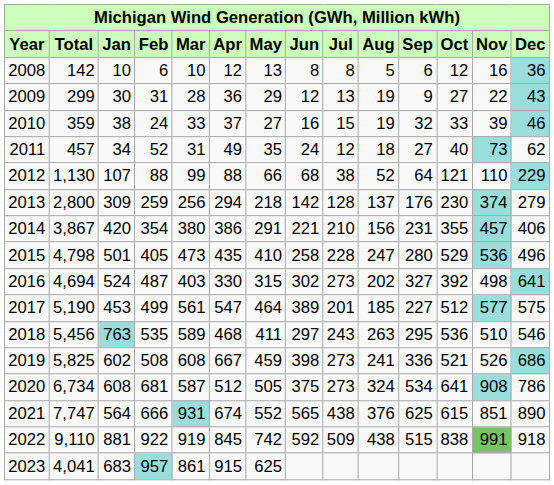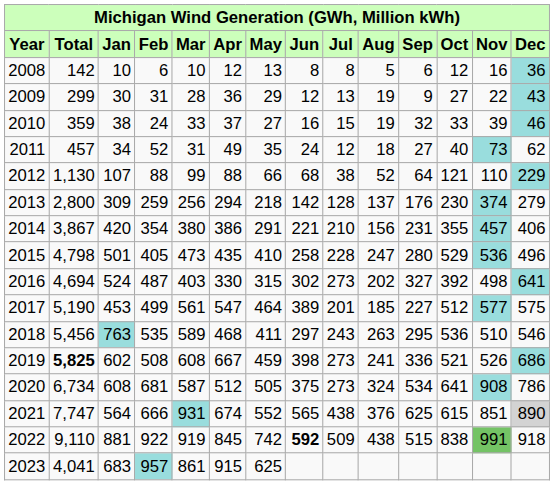(74, 360) normal -> (74, 360) bold
(532, 413) no background -> (532, 413) lightgrey background
(305, 439) normal -> (305, 439) bold
